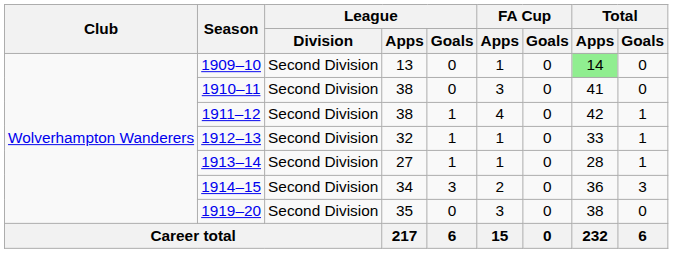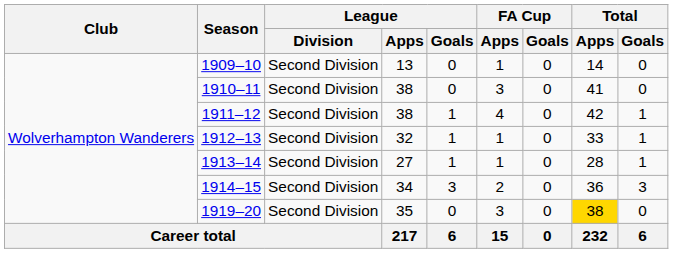(595, 65) lightgreen background -> (595, 65) no background
(595, 211) no background -> (595, 211) gold background
